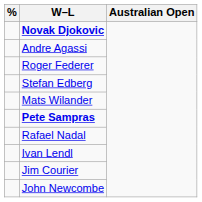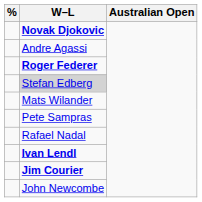(58, 65) normal -> (60, 65) bold
(57, 83) no background -> (57, 83) lightgrey background
(58, 118) bold -> (57, 118) normal
(47, 153) normal -> (49, 153) bold
(50, 170) normal -> (52, 170) bold
